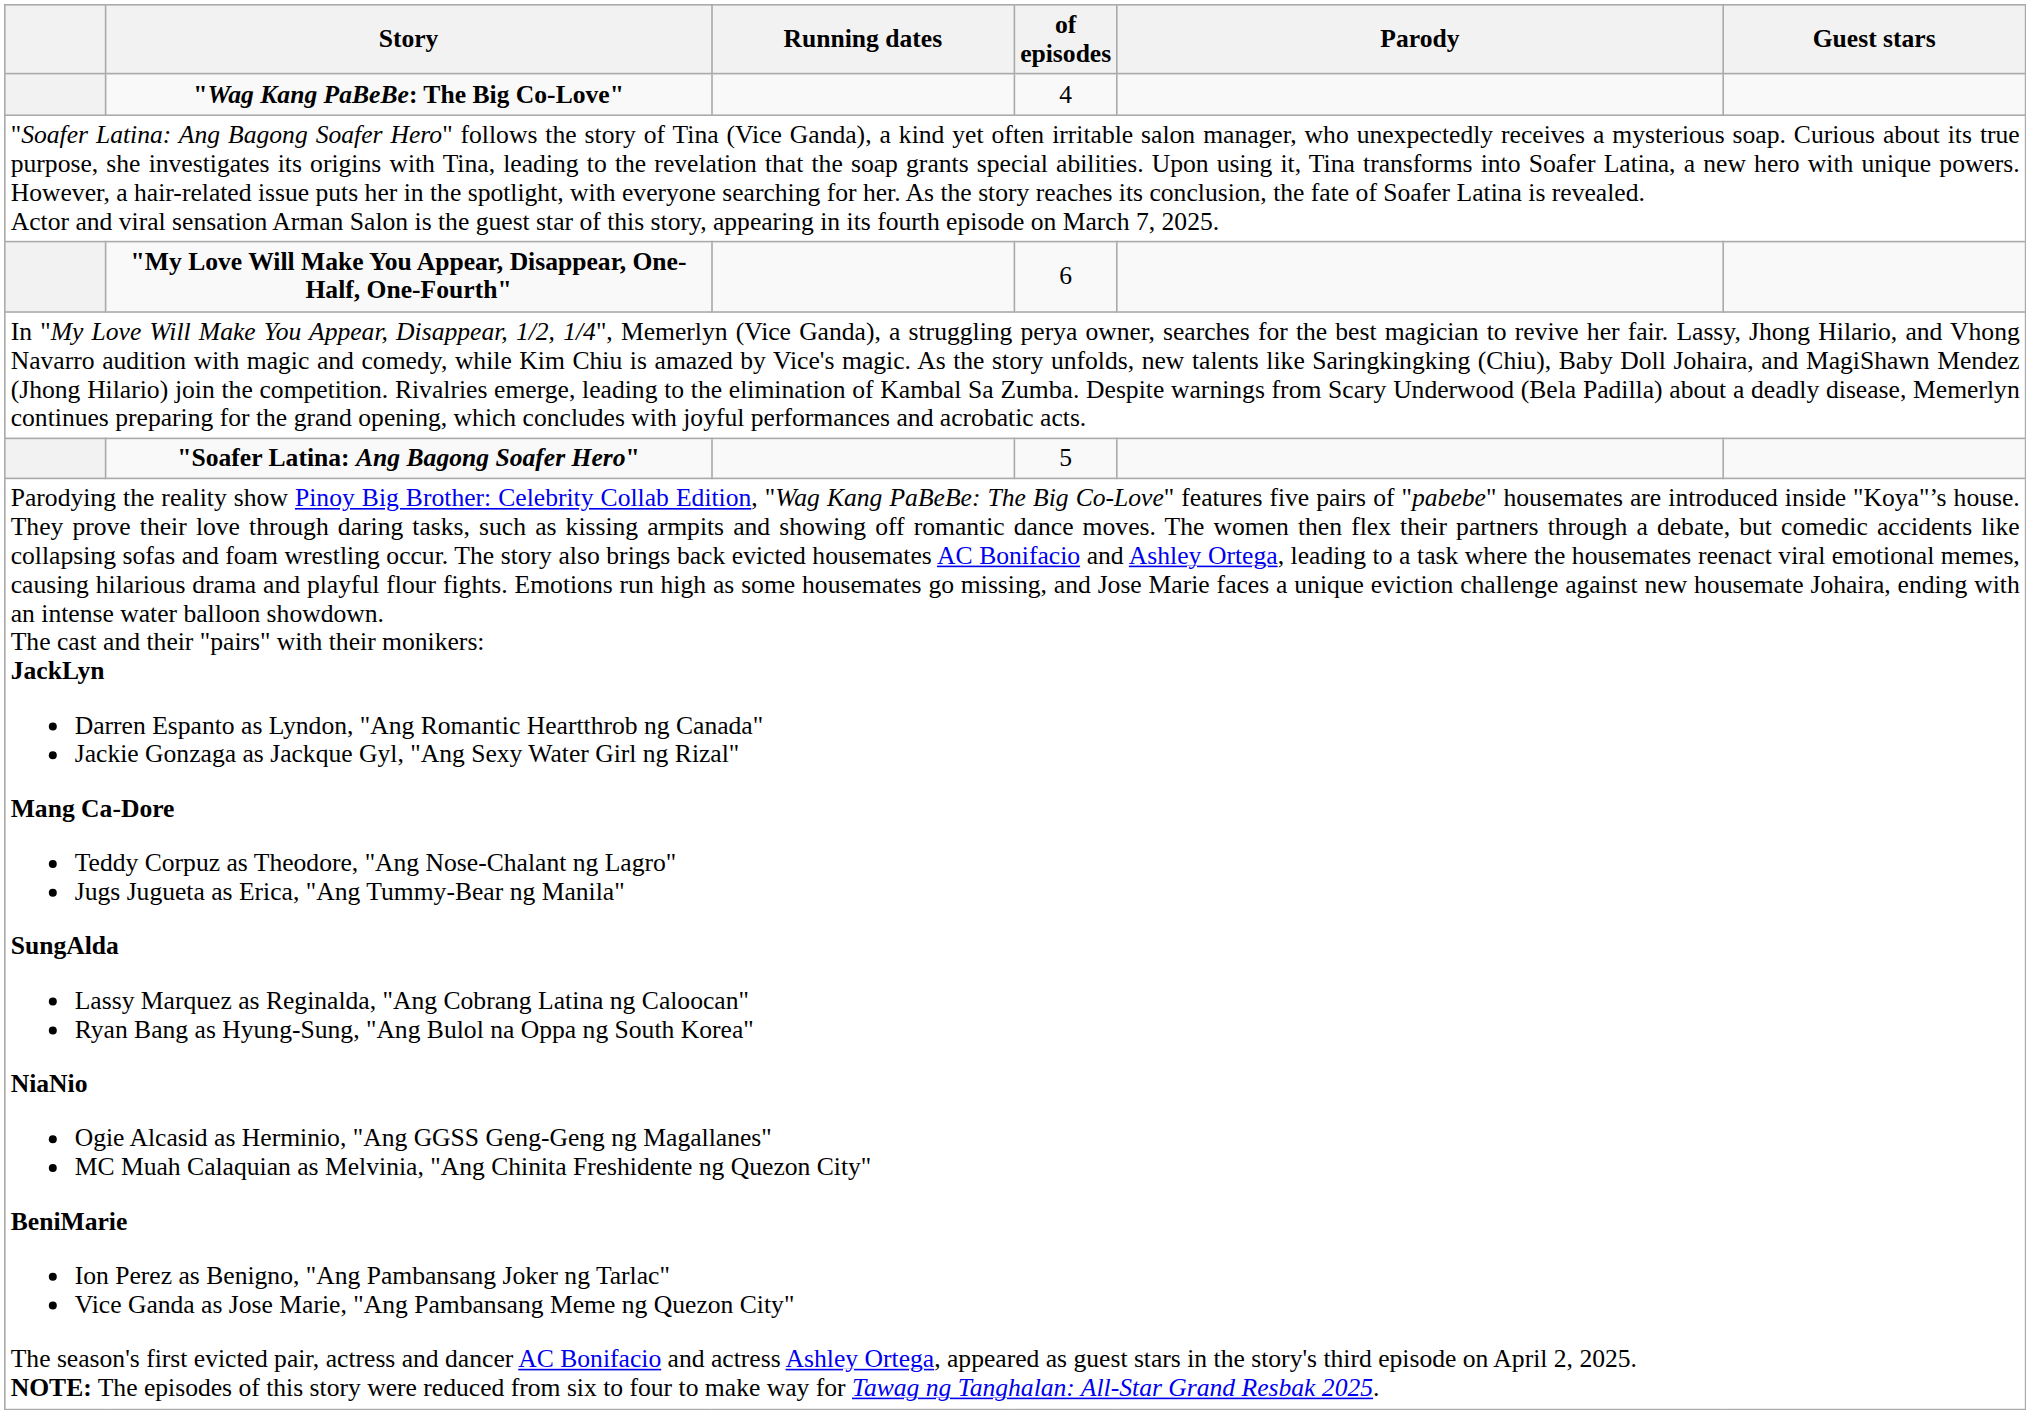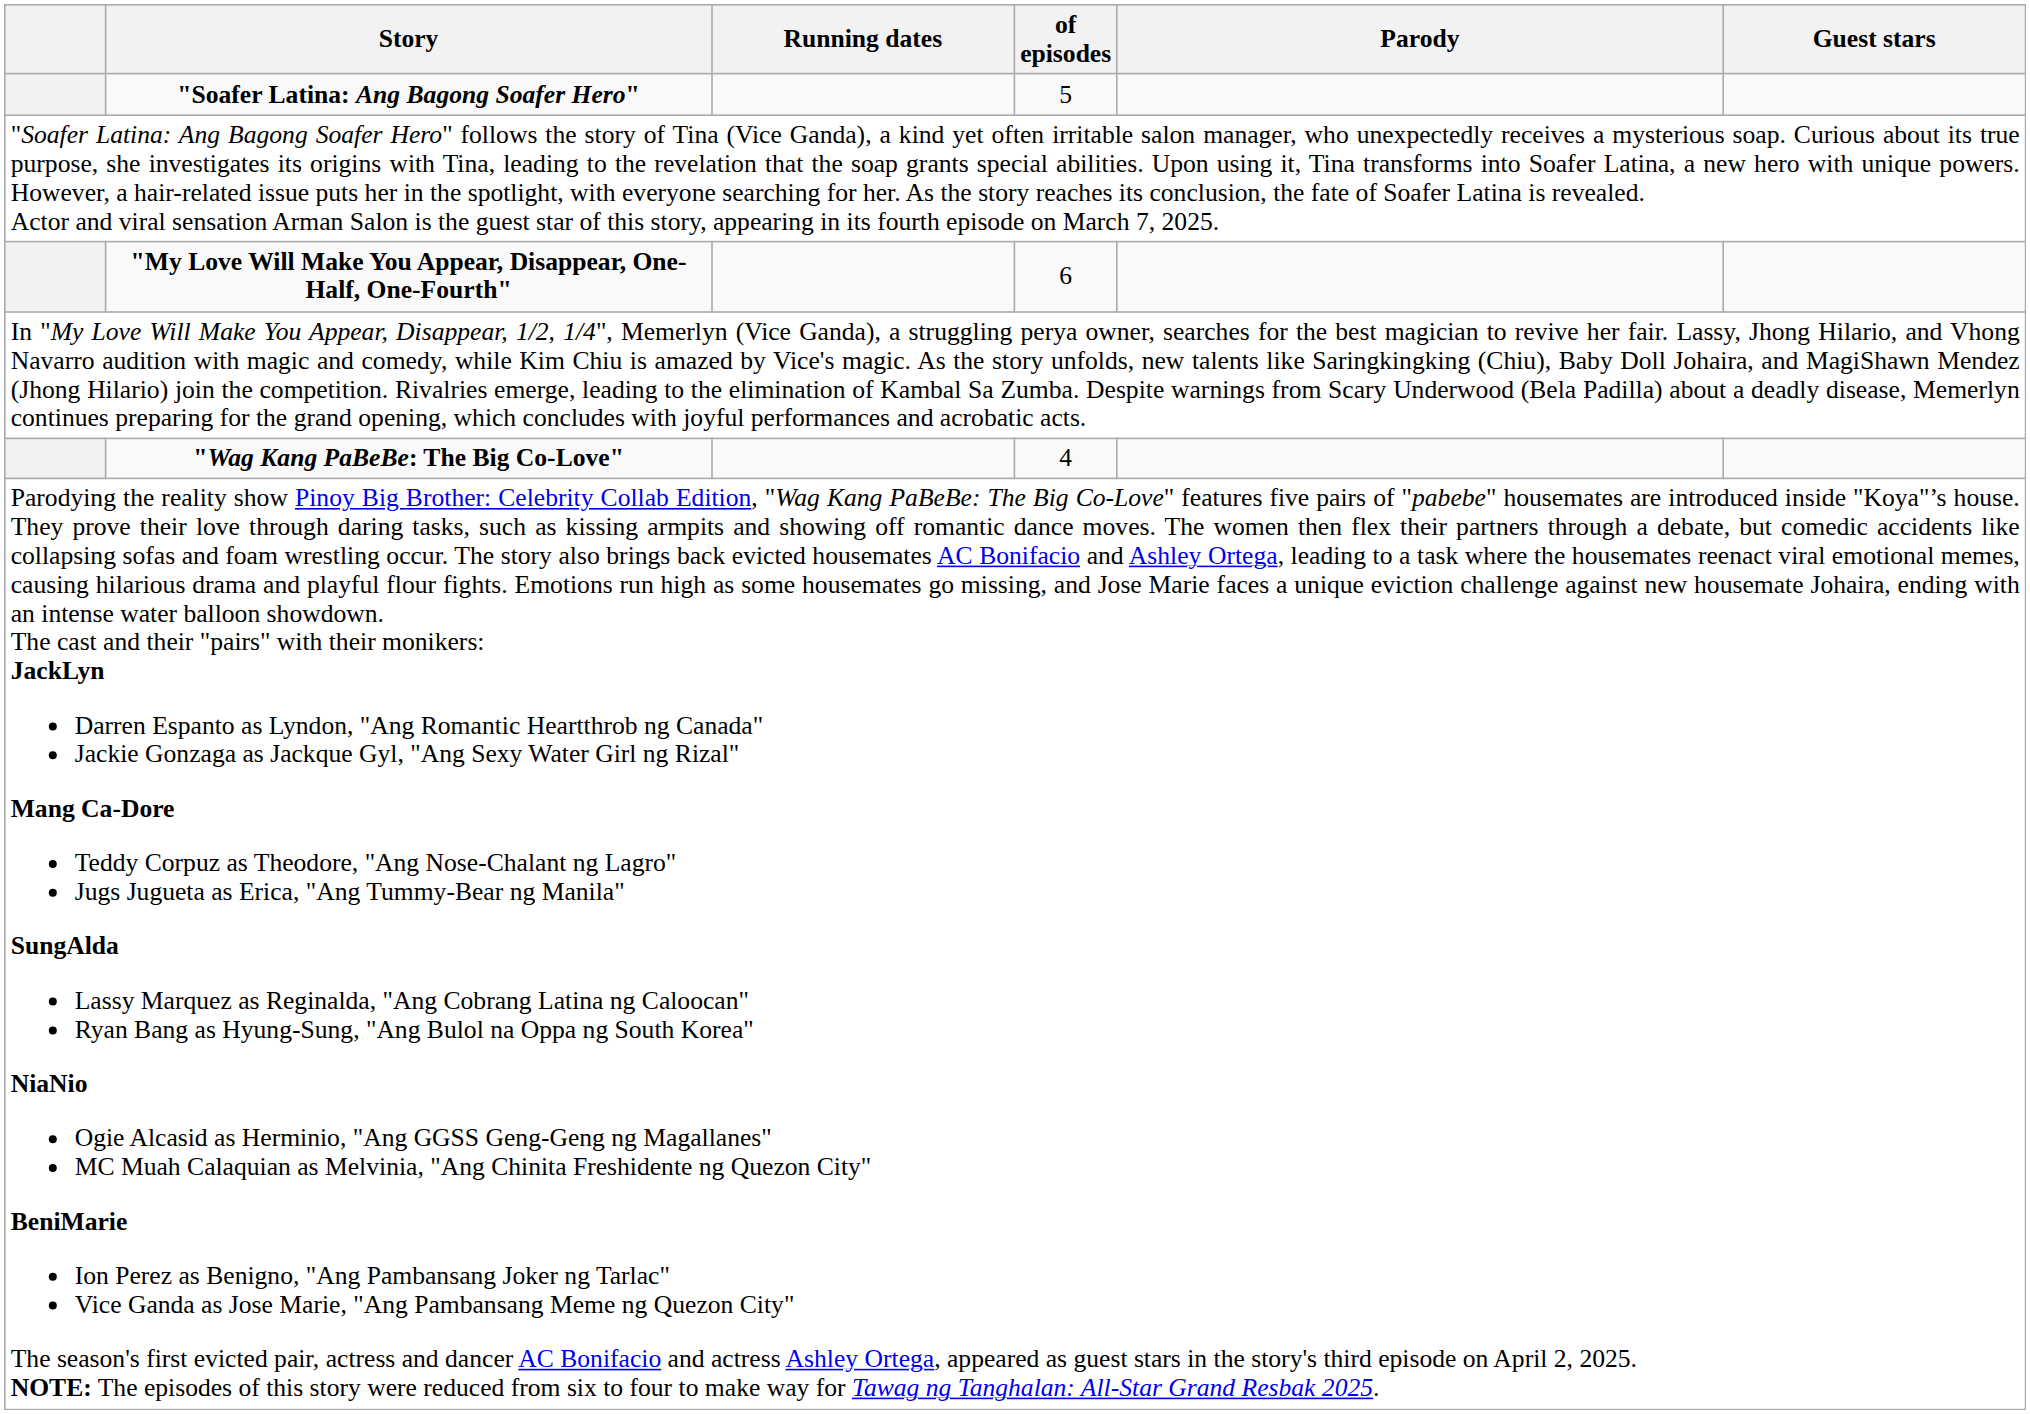rows swapped: (409, 458) <-> (409, 94)
